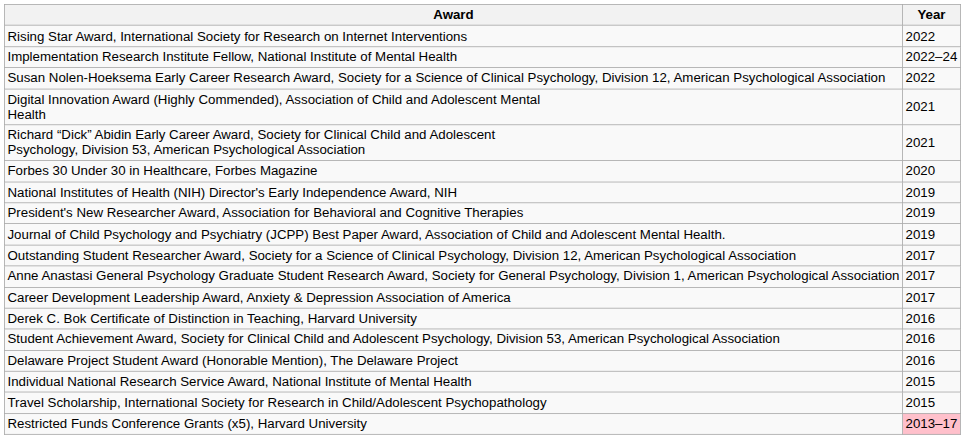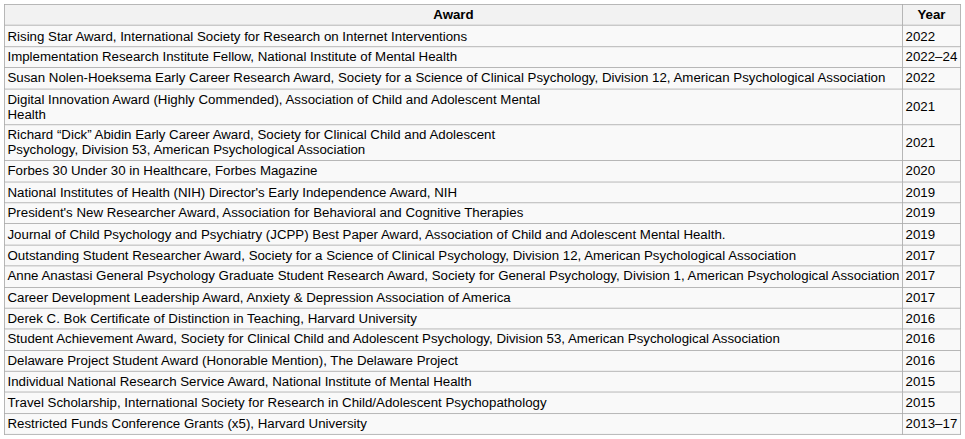(931, 424) pink background -> (931, 424) no background
